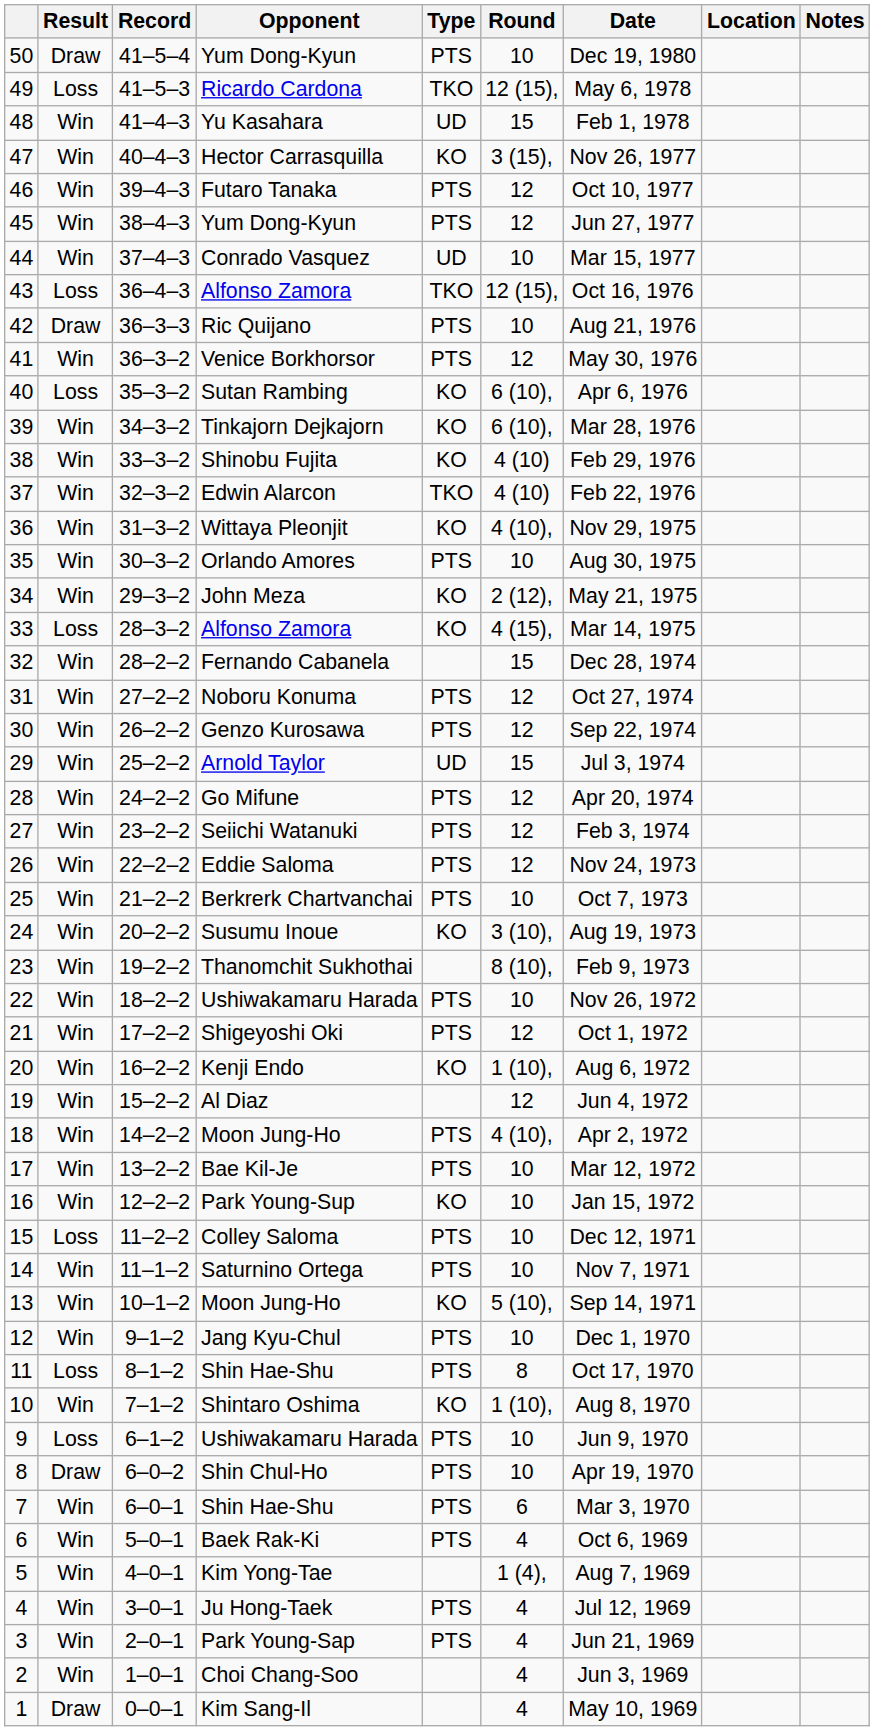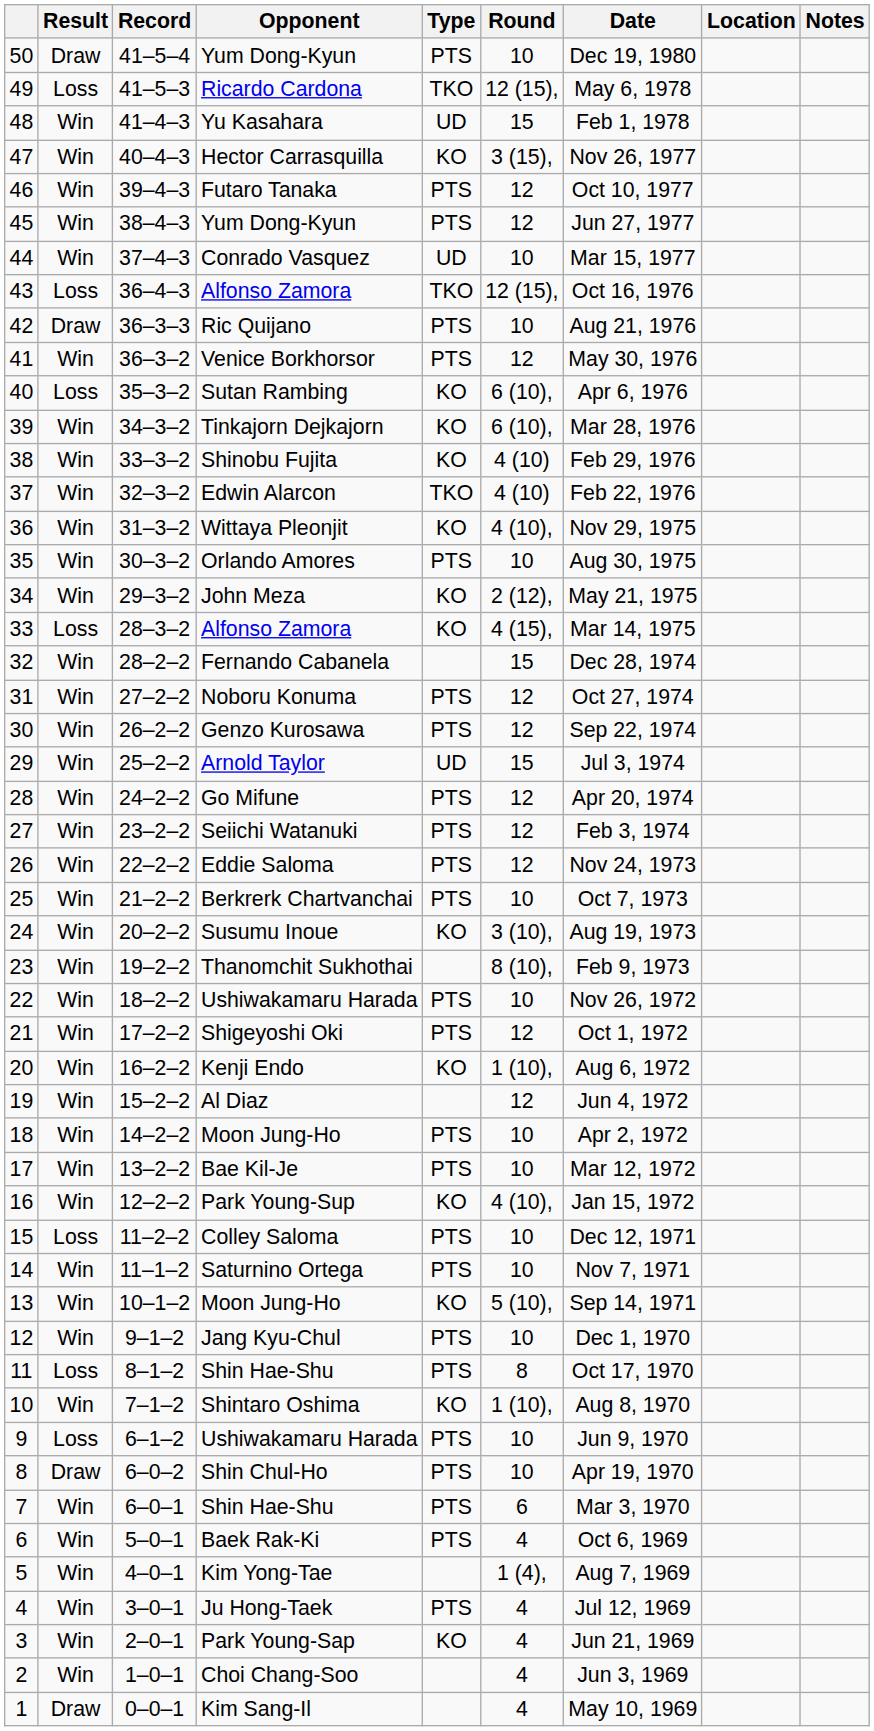(522, 1135) 4 (10), -> (522, 1135) 10
(522, 1202) 10 -> (522, 1202) 4 (10),
(451, 1641) PTS -> (451, 1641) KO
